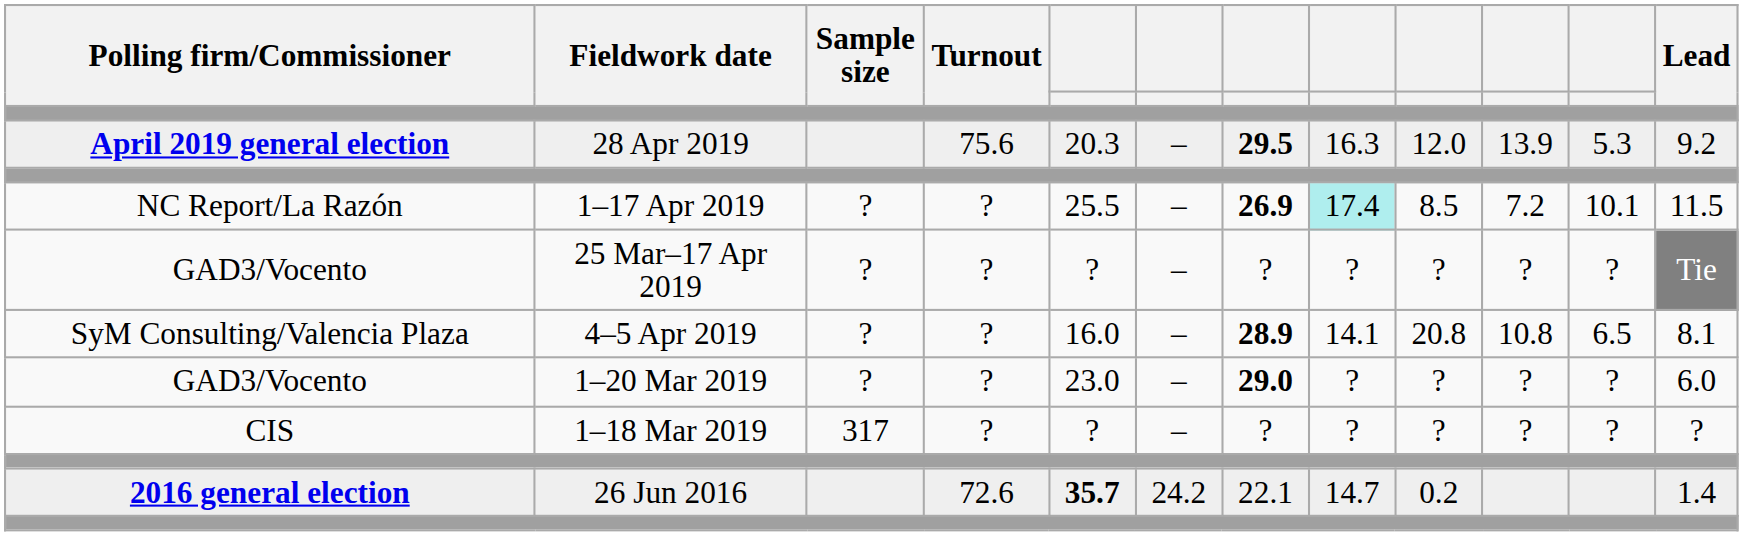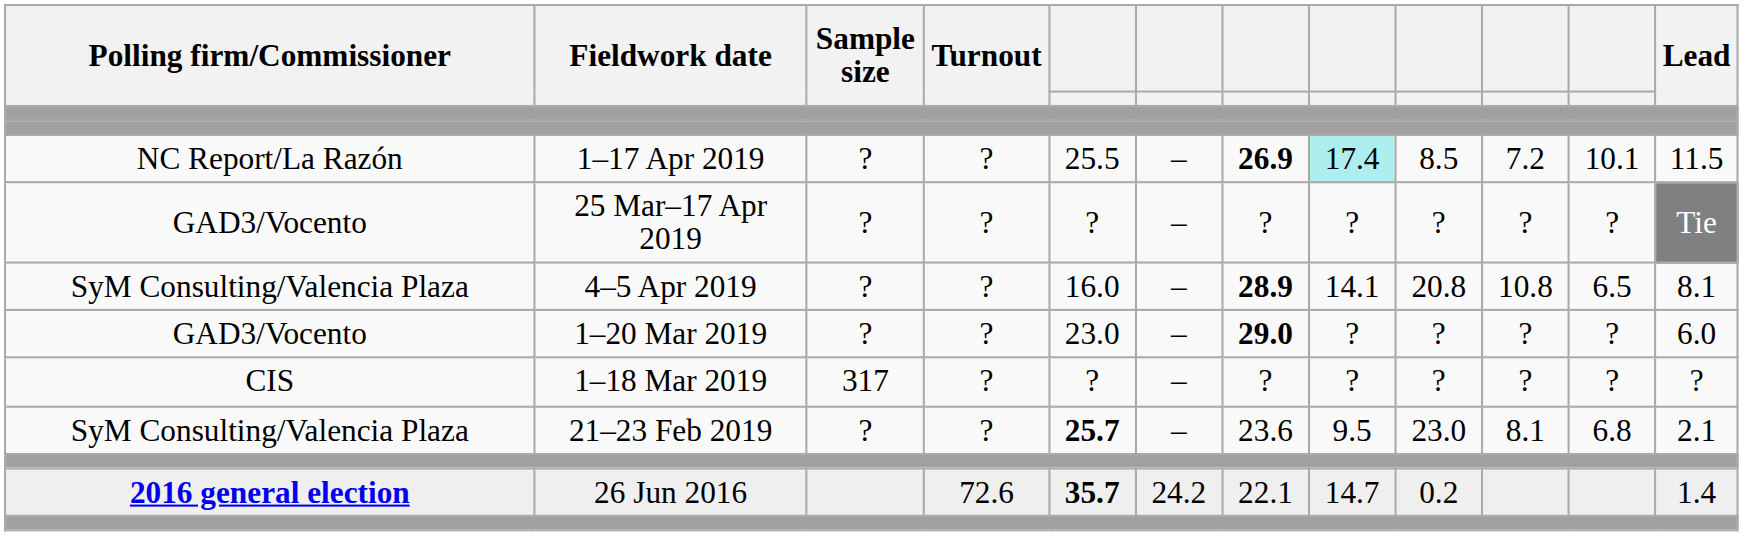- row: (270, 144)
+ row: (270, 429)
